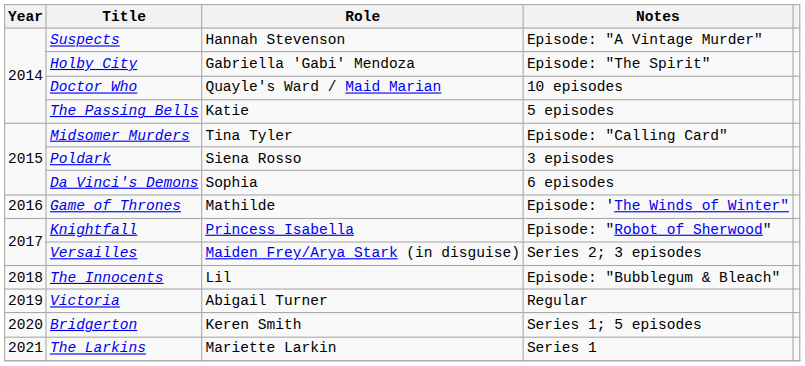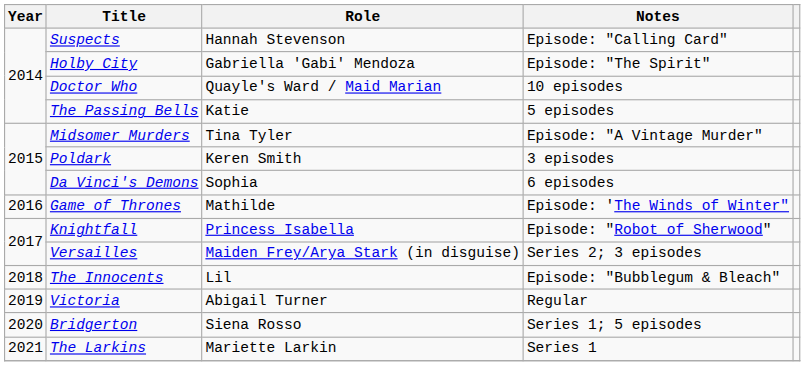(645, 40) Episode: "A Vintage Murder" -> (627, 40) Episode: "Calling Card"
(627, 135) Episode: "Calling Card" -> (645, 135) Episode: "A Vintage Murder"
(253, 159) Siena Rosso -> (253, 159) Keren Smith
(253, 325) Keren Smith -> (253, 325) Siena Rosso
